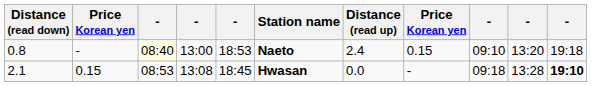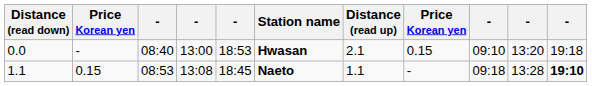(17, 50) 0.8 -> (17, 50) 0.0
(157, 50) lightyellow background -> (157, 50) no background
(276, 50) Naeto -> (282, 50) Hwasan
(355, 50) 2.4 -> (355, 50) 2.1
(17, 71) 2.1 -> (17, 71) 1.1
(282, 71) Hwasan -> (276, 71) Naeto
(355, 71) 0.0 -> (355, 71) 1.1
